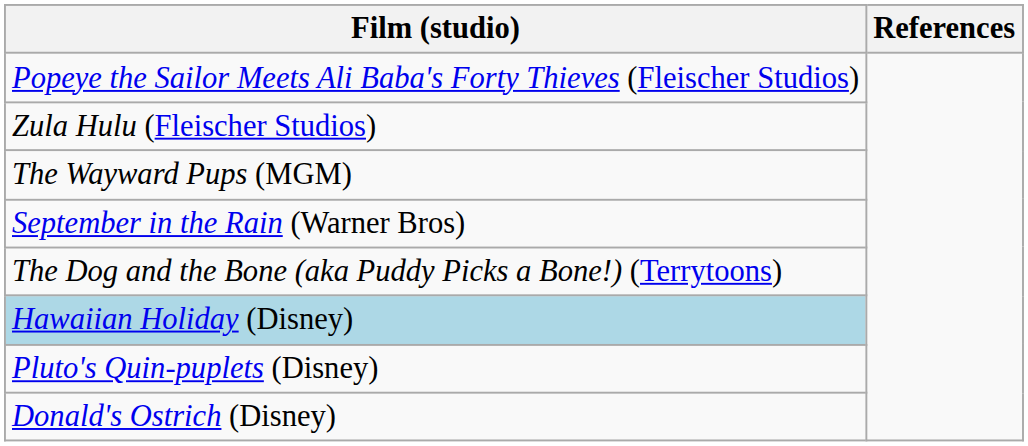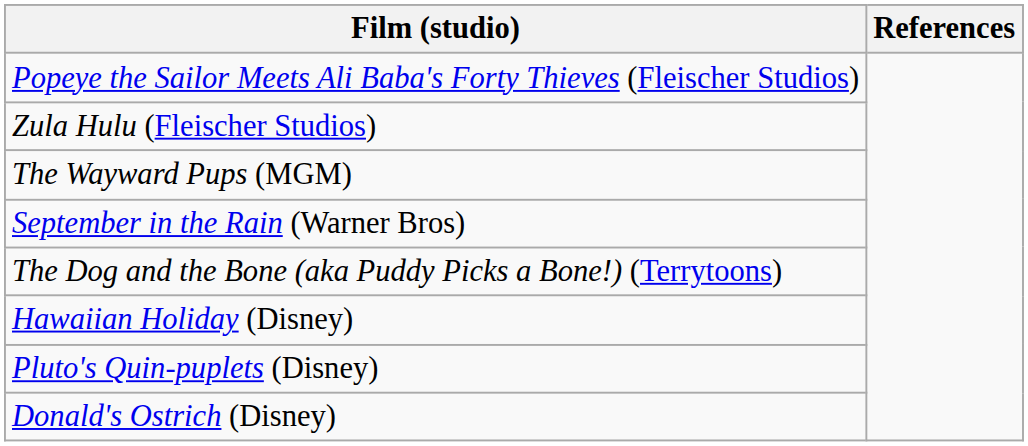(183, 319) lightblue background -> (183, 319) no background
